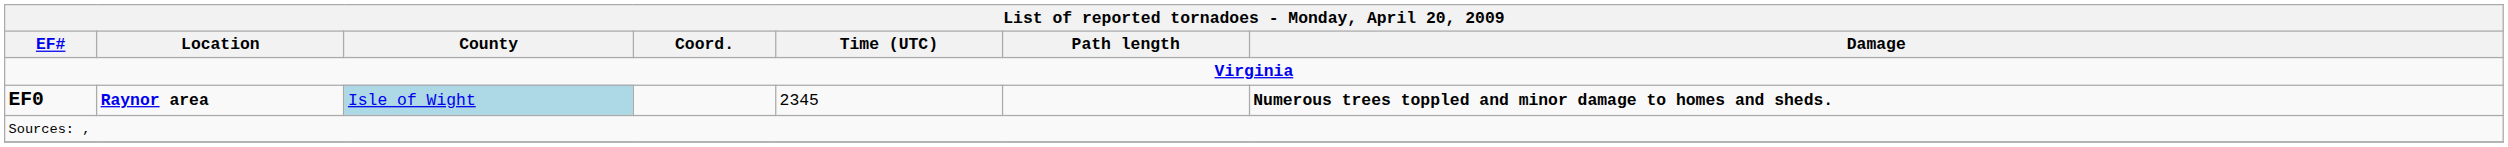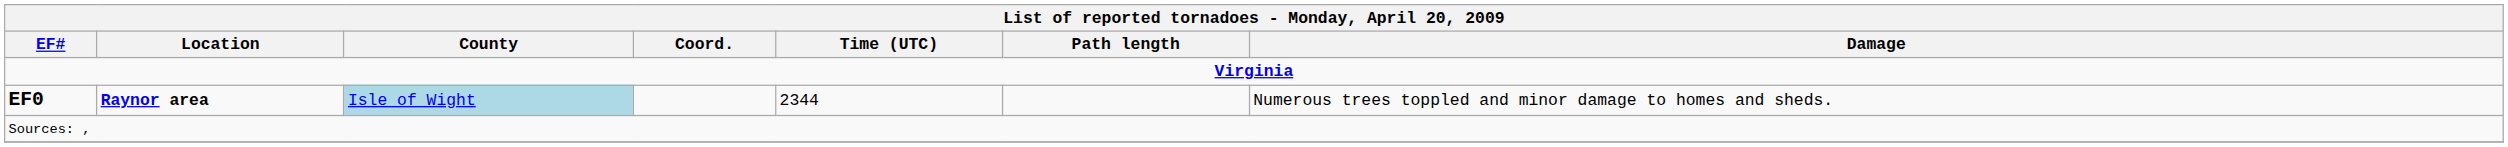(799, 100) 2345 -> (799, 100) 2344
(1543, 100) bold -> (1543, 100) normal
